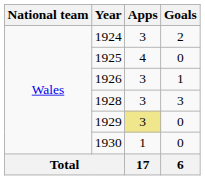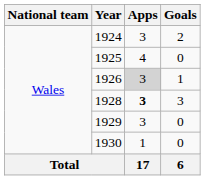(143, 79) no background -> (143, 79) lightgrey background
(143, 100) normal -> (143, 100) bold
(143, 121) khaki background -> (143, 121) no background
